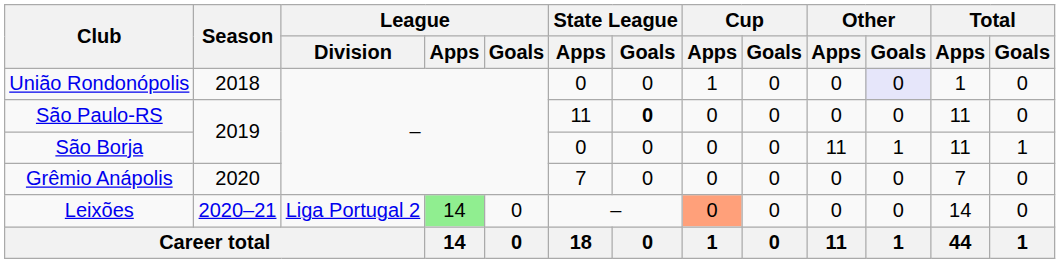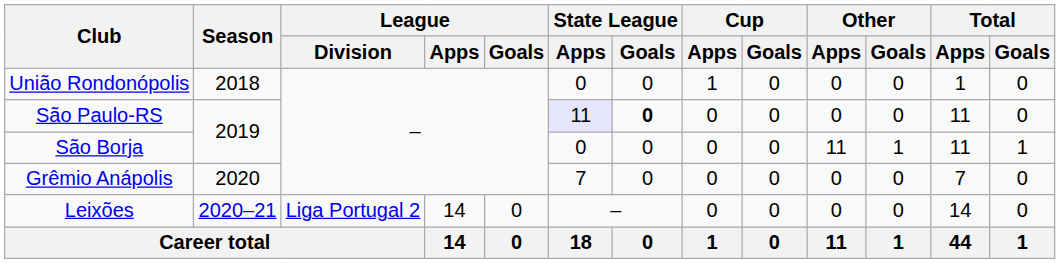(898, 83) lavender background -> (898, 83) no background
(581, 115) no background -> (581, 115) lavender background
(454, 210) lightgreen background -> (454, 210) no background
(712, 210) lightsalmon background -> (712, 210) no background
